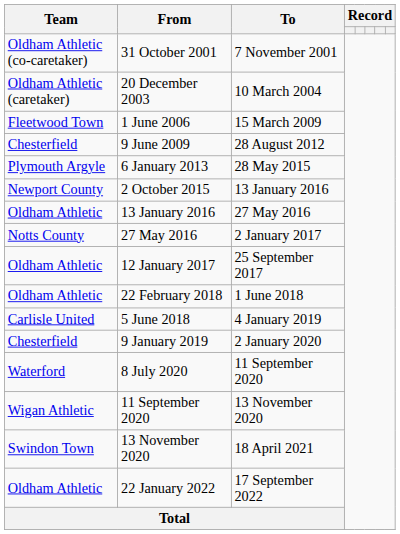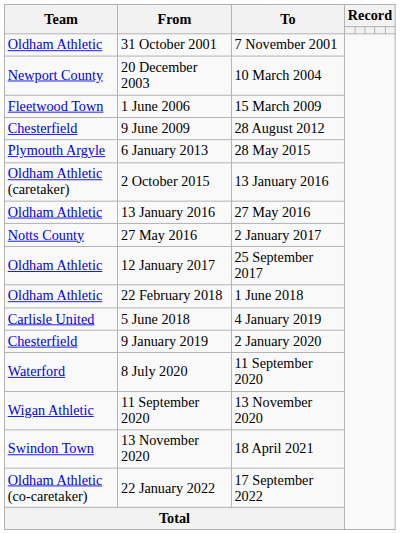(55, 52) Oldham Athletic (co-caretaker) -> (55, 44) Oldham Athletic
(55, 91) Oldham Athletic (caretaker) -> (55, 75) Newport County
(55, 189) Newport County -> (55, 181) Oldham Athletic (caretaker)
(55, 487) Oldham Athletic -> (55, 487) Oldham Athletic (co-caretaker)
